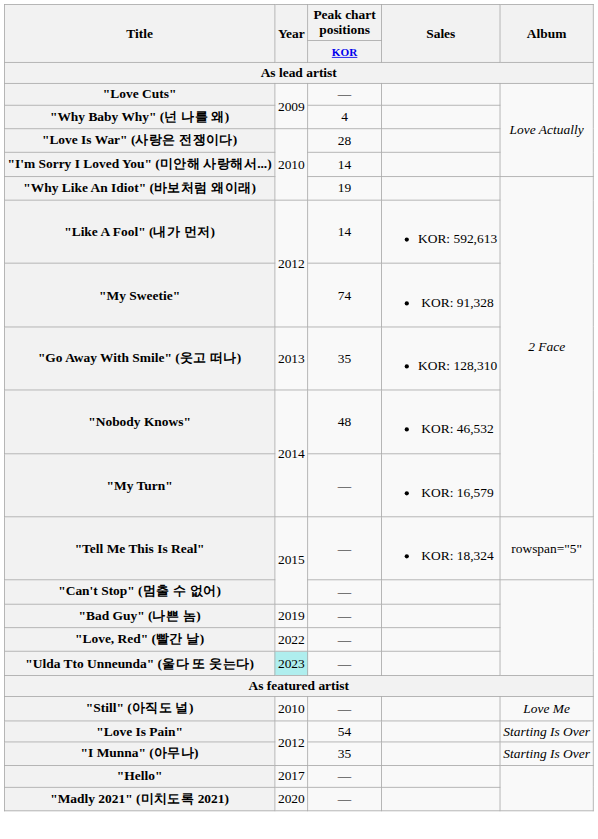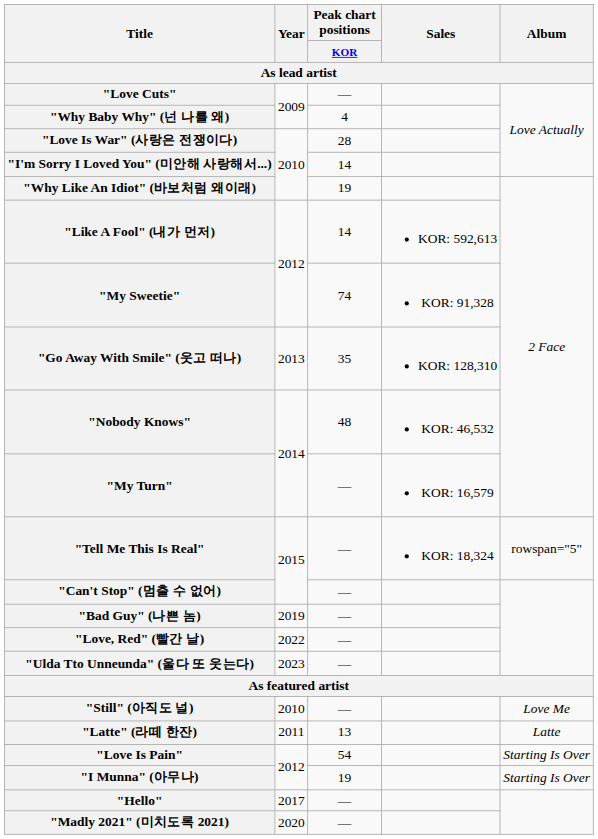(291, 663) paleturquoise background -> (291, 663) no background
+ row: (140, 732)
(345, 753) 35 -> (345, 777) 19
